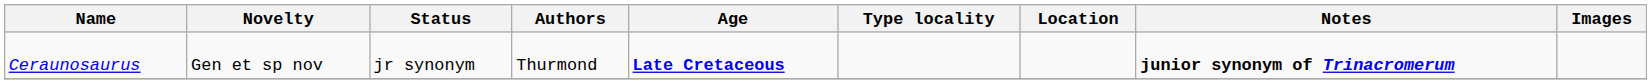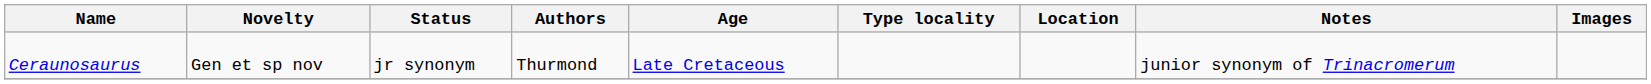(709, 65) bold -> (709, 65) normal
(1297, 65) bold -> (1297, 65) normal
